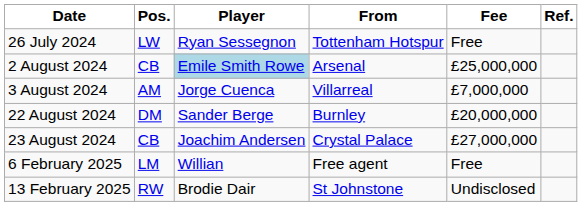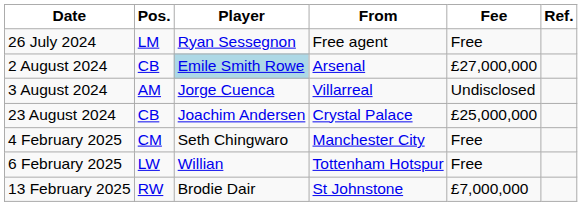(149, 41) LW -> (149, 41) LM
(378, 41) Tottenham Hotspur -> (350, 41) Free agent
(494, 66) £25,000,000 -> (494, 66) £27,000,000
(490, 90) £7,000,000 -> (493, 90) Undisclosed
- row: (62, 115)
(494, 139) £27,000,000 -> (494, 115) £25,000,000
+ row: (65, 139)
(149, 164) LM -> (149, 164) LW
(350, 164) Free agent -> (378, 164) Tottenham Hotspur
(493, 189) Undisclosed -> (490, 189) £7,000,000
